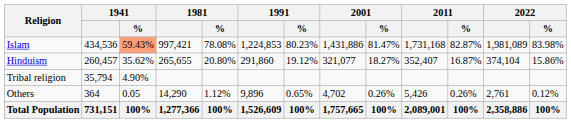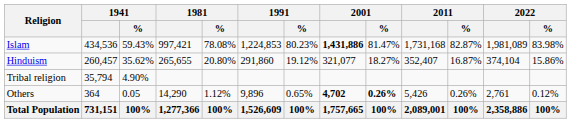(138, 45) lightsalmon background -> (138, 45) no background
(343, 45) normal -> (343, 45) bold
(334, 93) normal -> (334, 93) bold
(381, 93) normal -> (382, 93) bold
